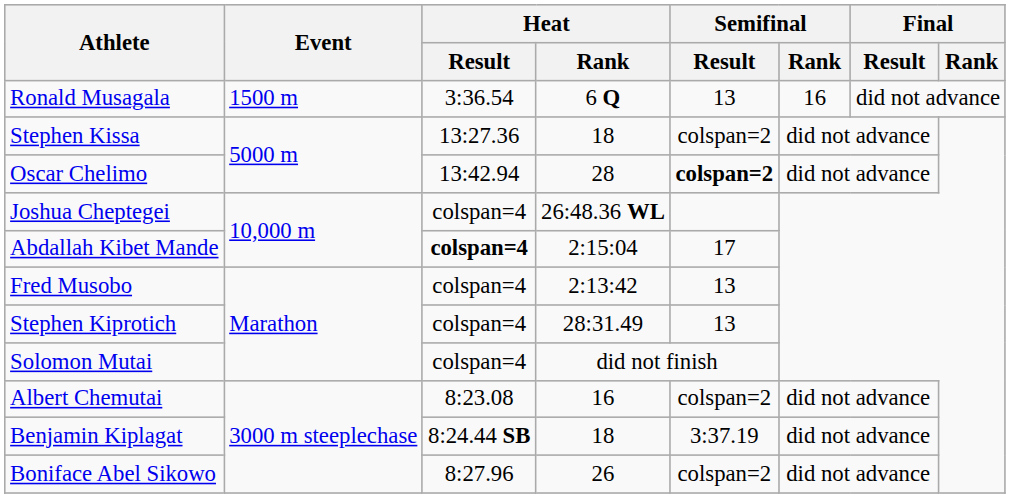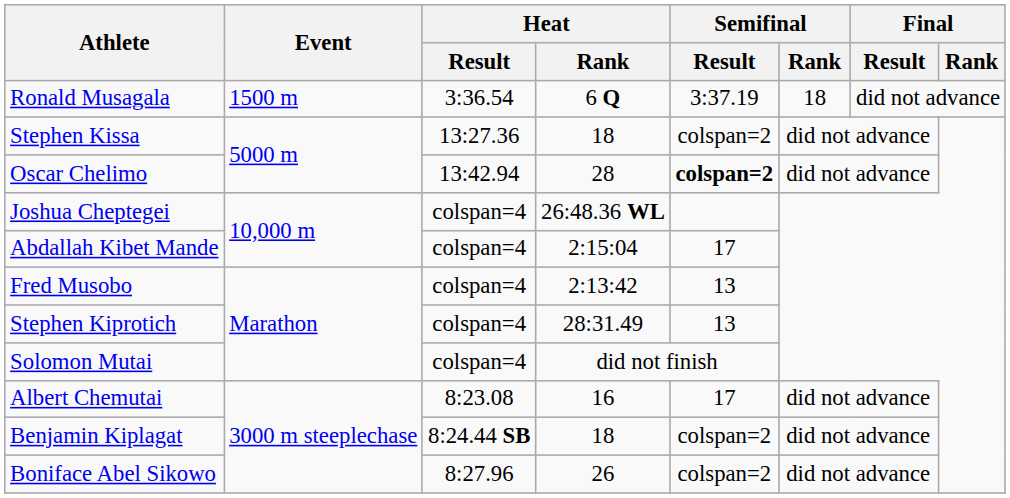(724, 98) 13 -> (724, 98) 3:37.19
(815, 98) 16 -> (815, 98) 18
(479, 248) bold -> (479, 248) normal
(724, 398) colspan=2 -> (724, 398) 17
(724, 436) 3:37.19 -> (724, 436) colspan=2
